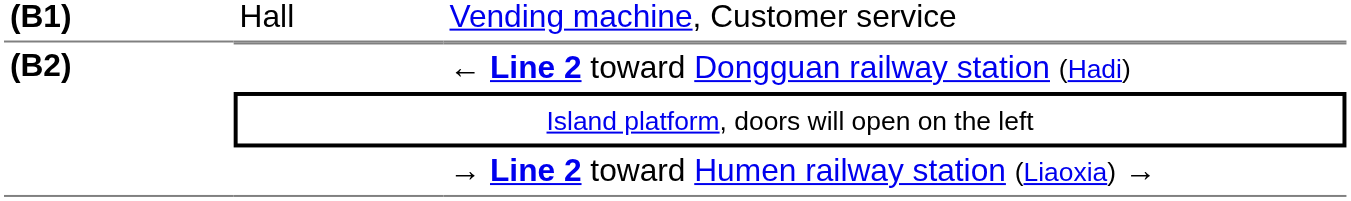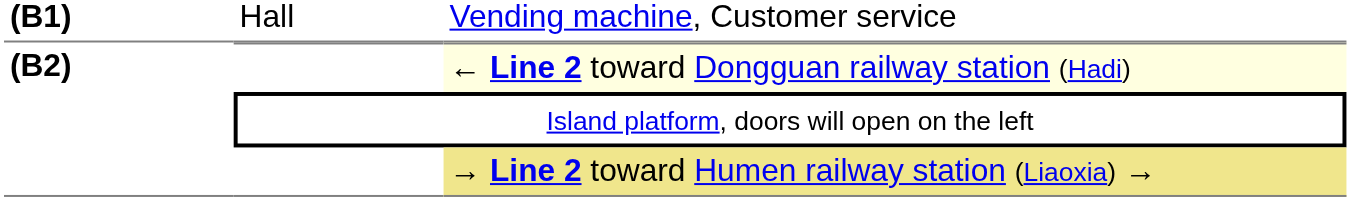(790, 67) no background -> (790, 67) lightyellow background
(803, 170) no background -> (803, 170) khaki background
